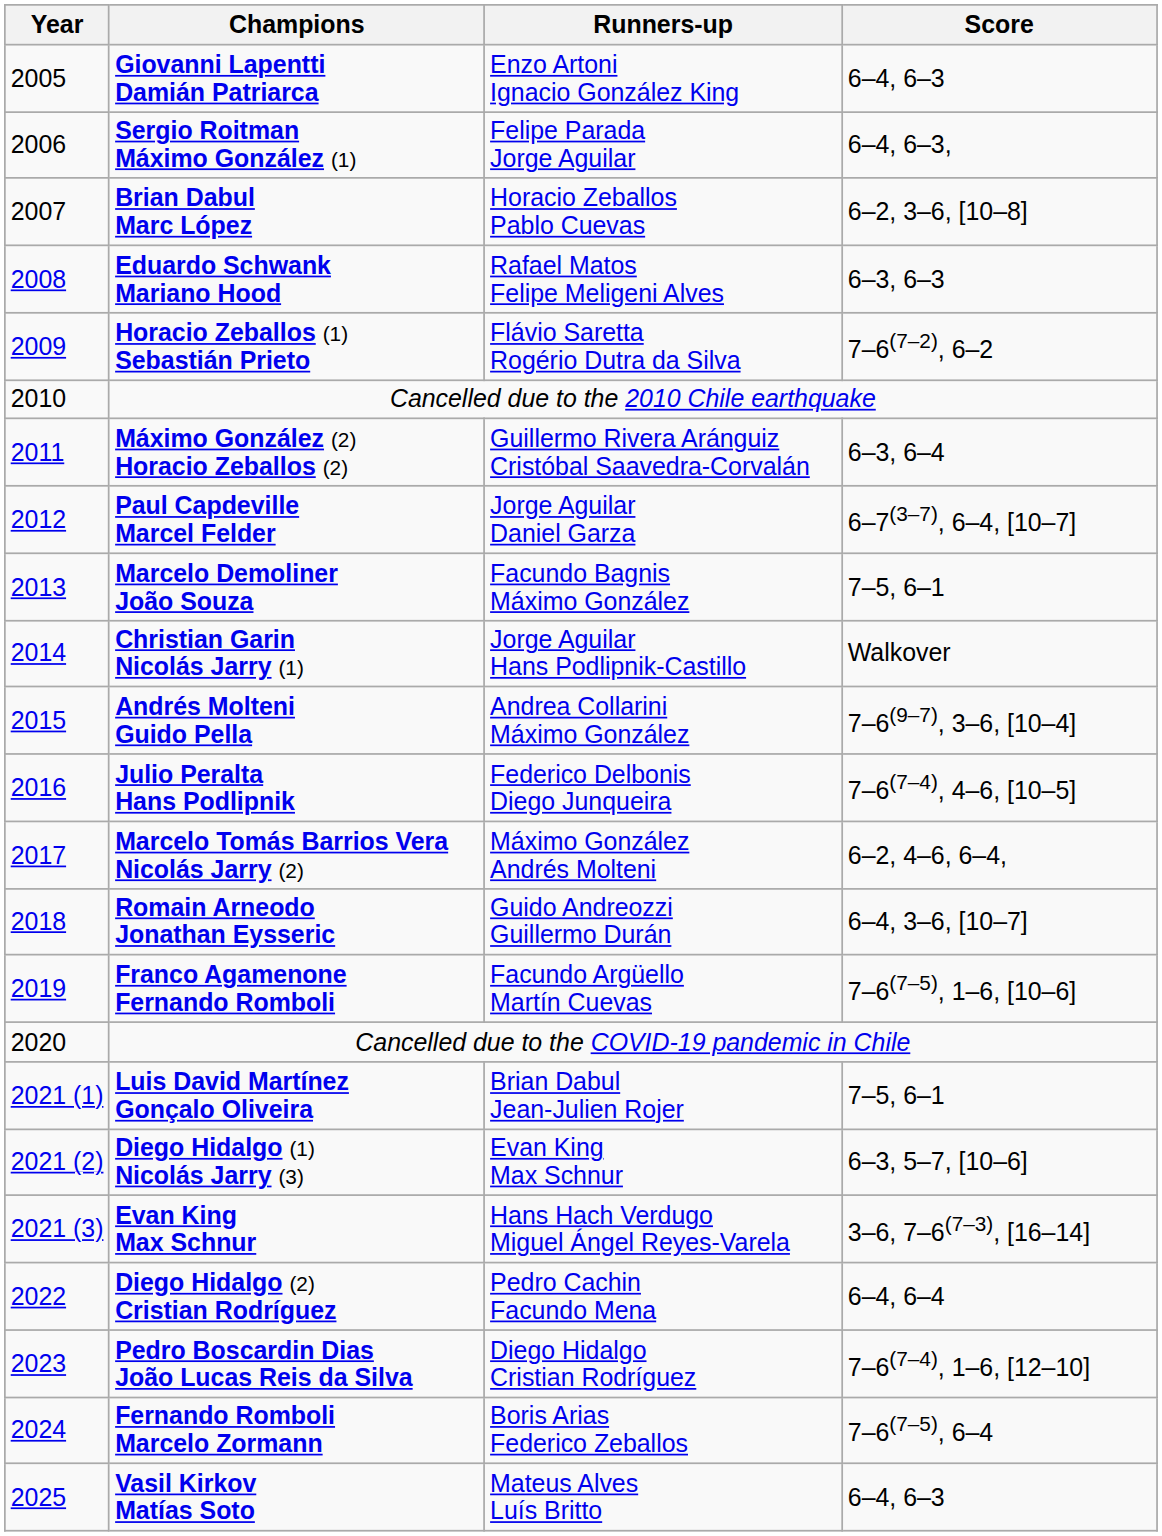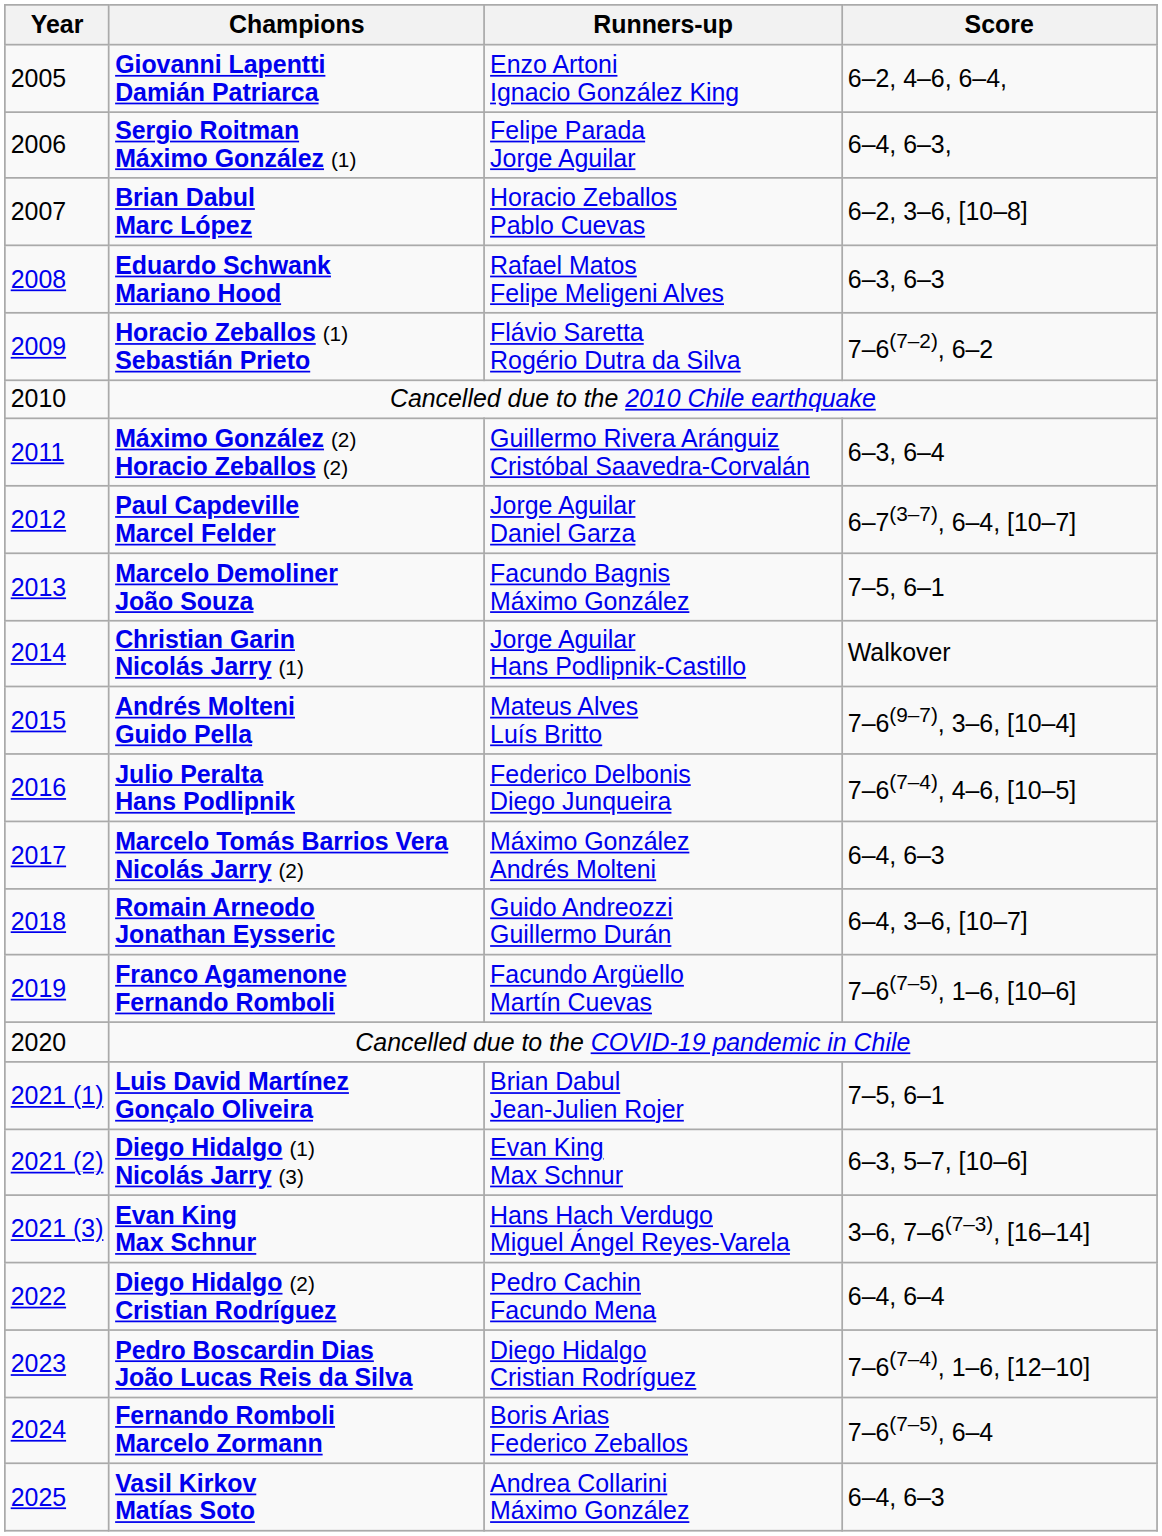(896, 78) 6–4, 6–3 -> (927, 78) 6–2, 4–6, 6–4,
(590, 721) Andrea Collarini Máximo González -> (564, 721) Mateus Alves Luís Britto
(927, 855) 6–2, 4–6, 6–4, -> (896, 855) 6–4, 6–3
(564, 1498) Mateus Alves Luís Britto -> (590, 1498) Andrea Collarini Máximo González
